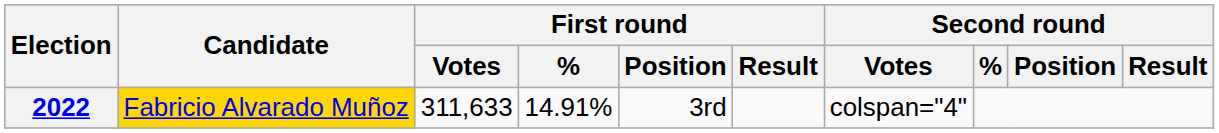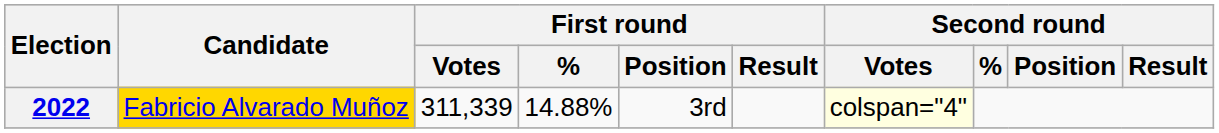(467, 107) 311,633 -> (467, 107) 311,339
(568, 107) 14.91% -> (568, 107) 14.88%
(898, 107) no background -> (898, 107) lightyellow background
